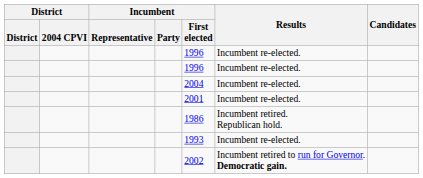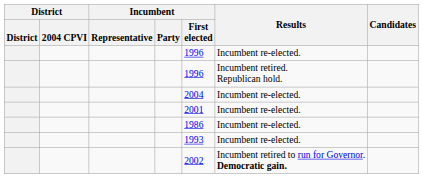(259, 68) Incumbent re-elected. -> (252, 73) Incumbent retired. Republican hold.
(252, 119) Incumbent retired. Republican hold. -> (259, 125) Incumbent re-elected.
